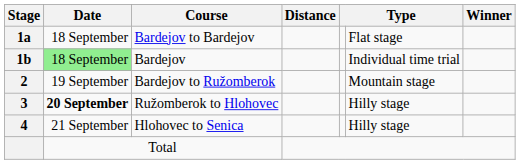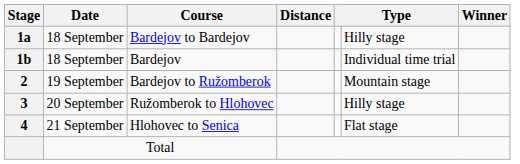(375, 37) Flat stage -> (374, 37) Hilly stage
(90, 59) lightgreen background -> (85, 59) no background
(87, 103) bold -> (85, 103) normal
(379, 125) Hilly stage -> (371, 125) Flat stage
